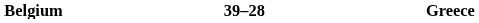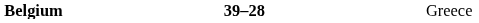(450, 10) bold -> (449, 10) normal
